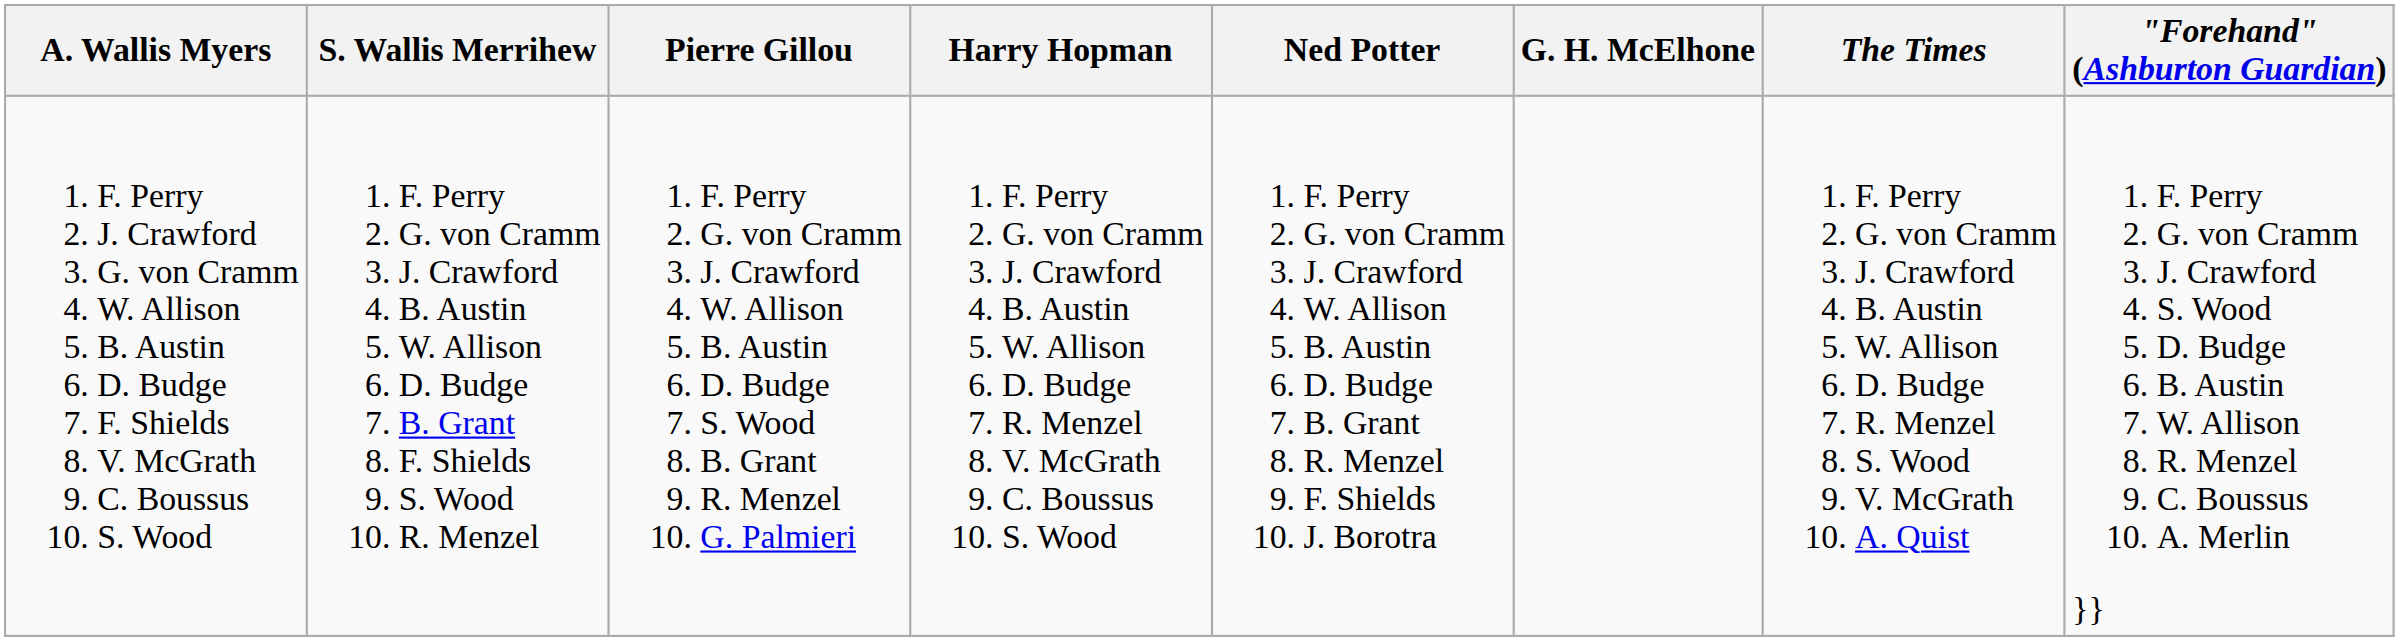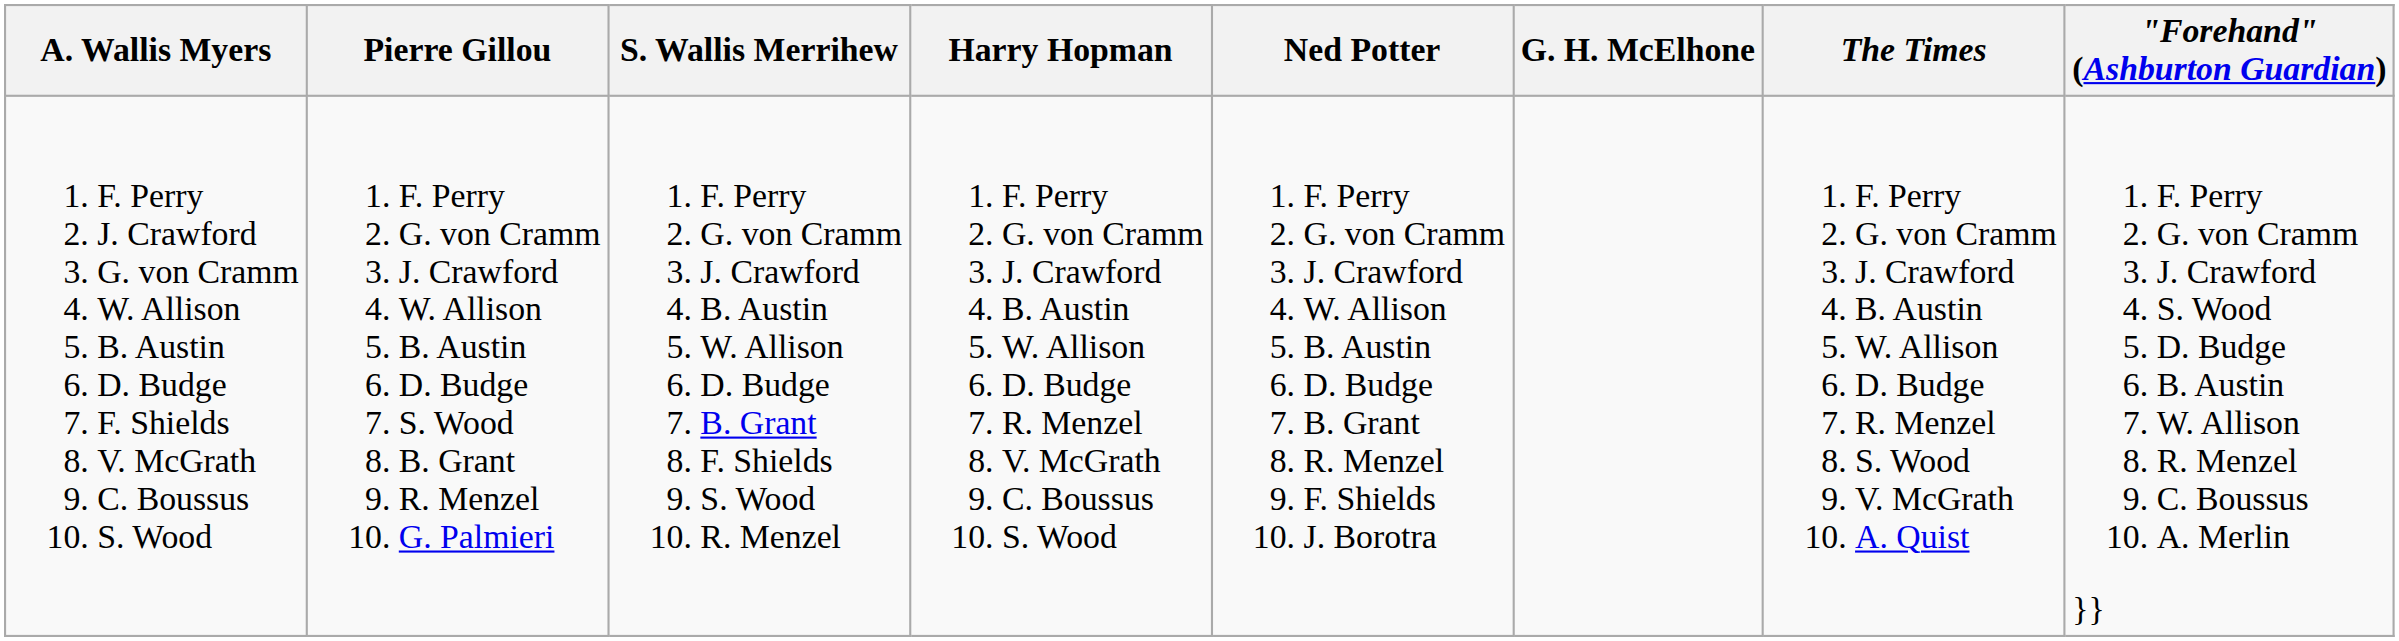columns swapped: (457, 50) <-> (759, 50)
